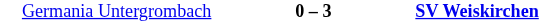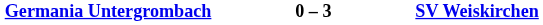(117, 10) normal -> (108, 10) bold
